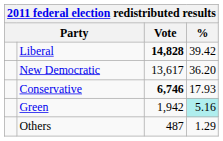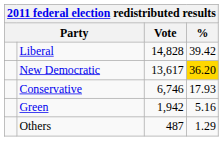(167, 51) bold -> (167, 51) normal
(202, 70) no background -> (202, 70) gold background
(170, 88) bold -> (170, 88) normal
(205, 107) paleturquoise background -> (205, 107) no background
